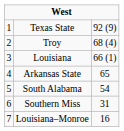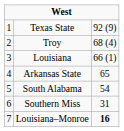(105, 119) normal -> (105, 119) bold
